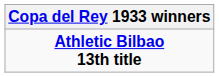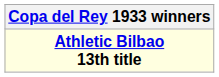(109, 50) no background -> (109, 50) lightyellow background
